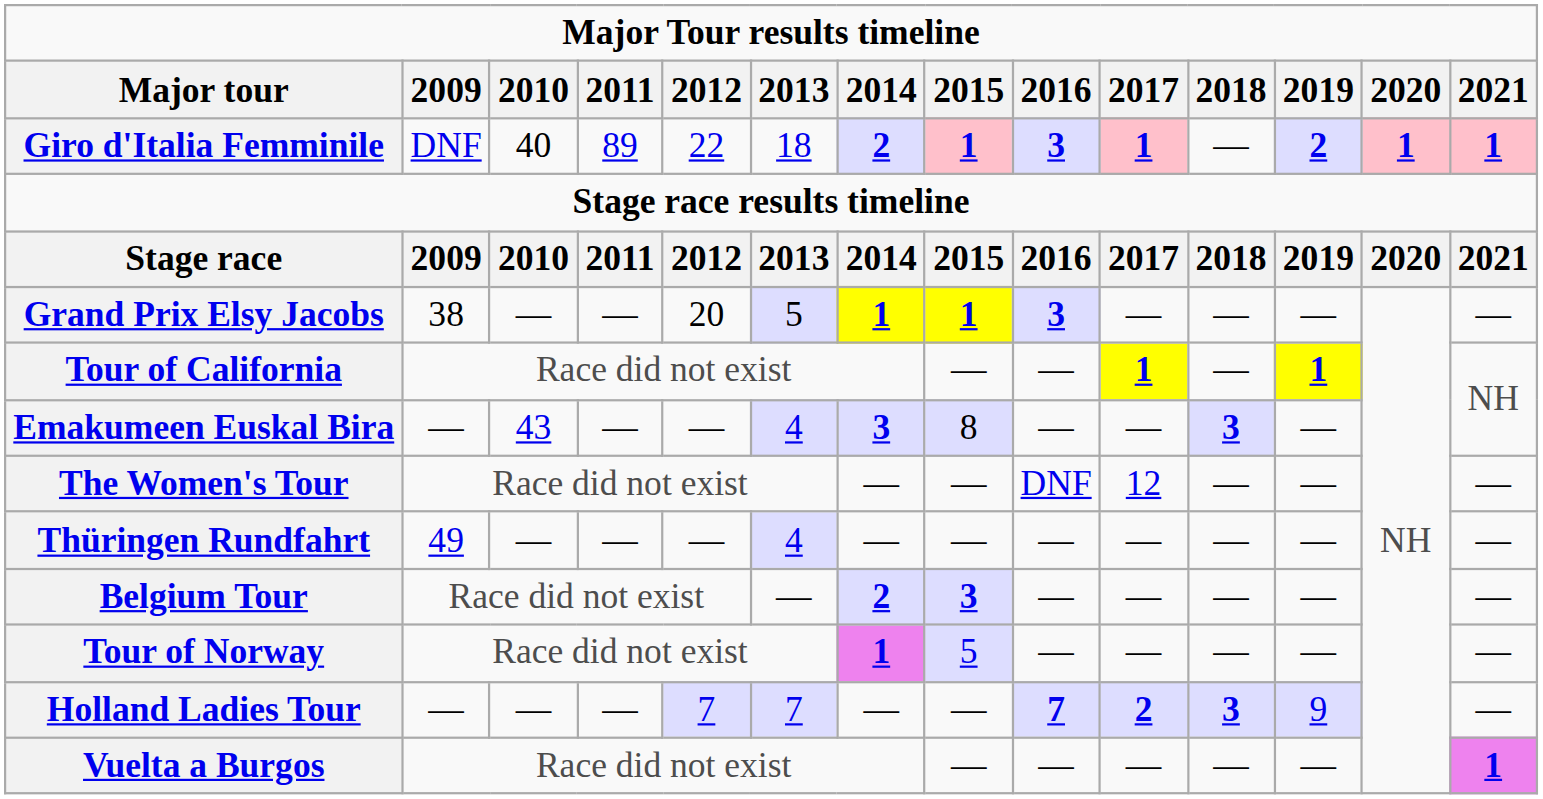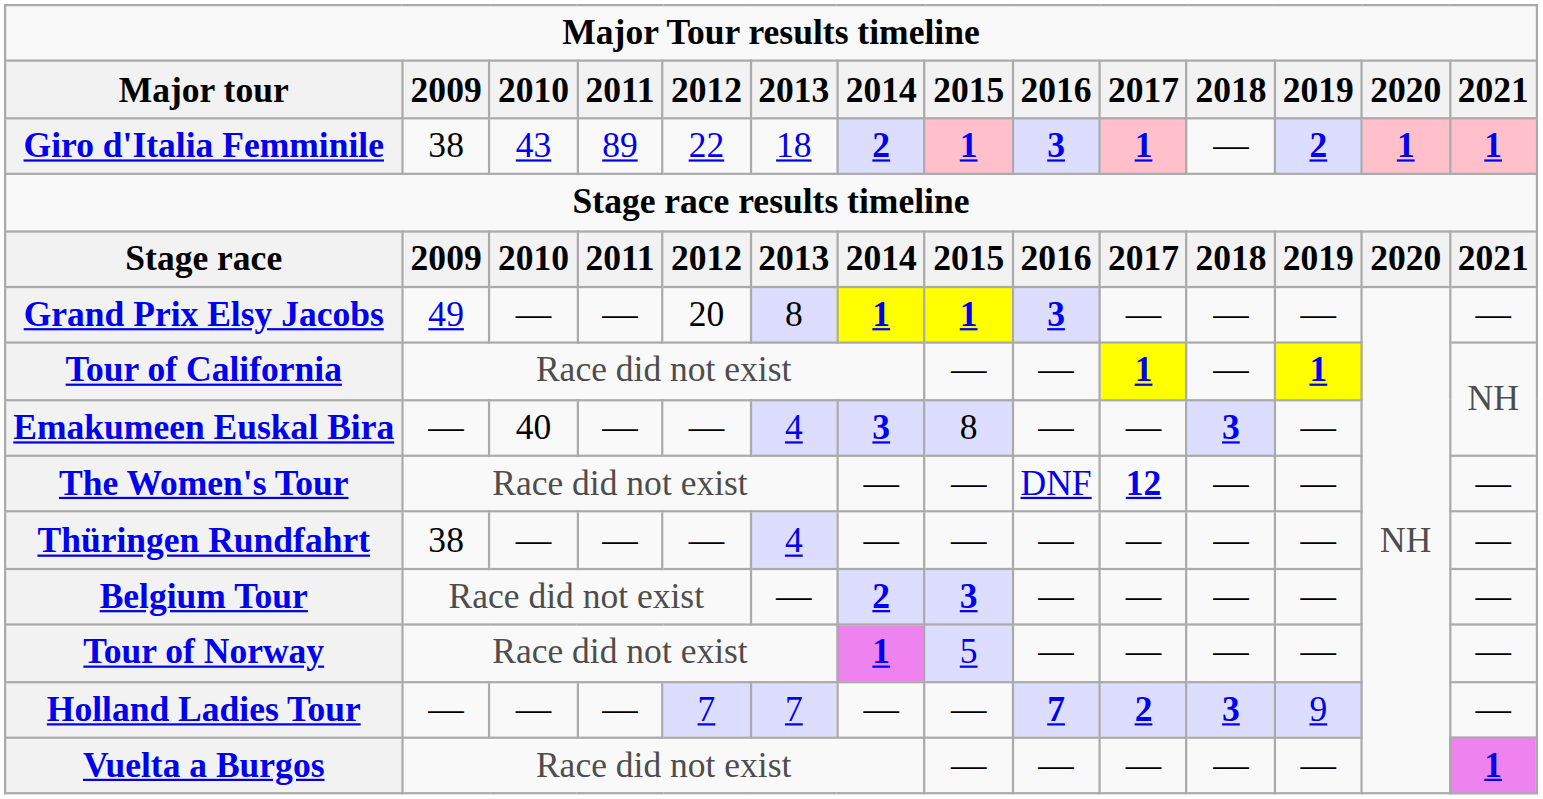(446, 145) DNF -> (446, 145) 38
(534, 145) 40 -> (534, 145) 43
(446, 314) 38 -> (446, 314) 49
(794, 314) 5 -> (794, 314) 8
(534, 426) 43 -> (534, 426) 40
(1144, 483) normal -> (1144, 483) bold
(446, 539) 49 -> (446, 539) 38
